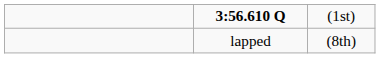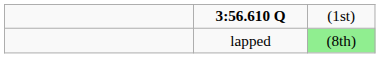(341, 40) no background -> (341, 40) lightgreen background
